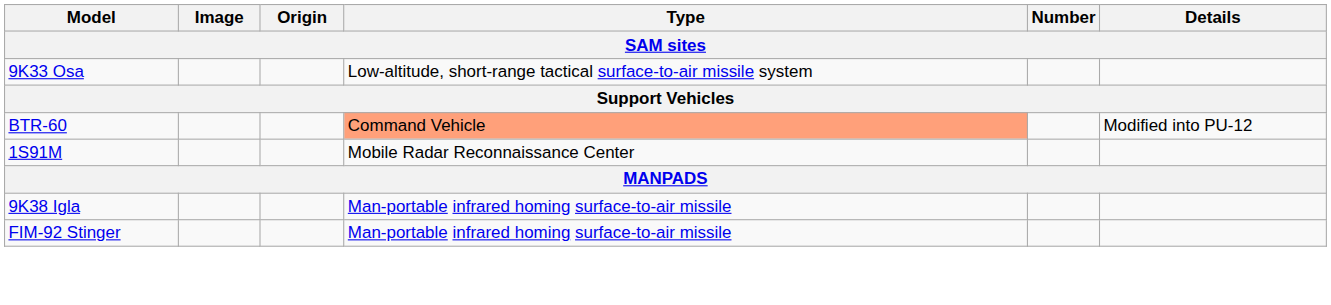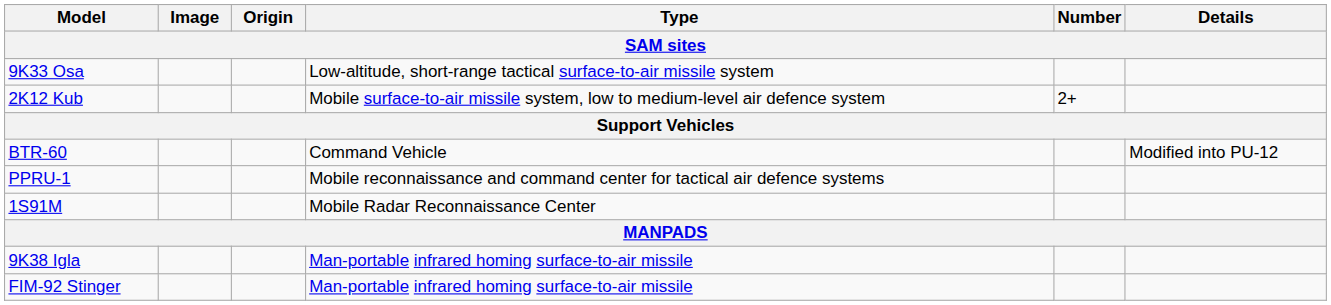+ row: (46, 98)
(417, 125) lightsalmon background -> (378, 152) no background
+ row: (40, 179)
